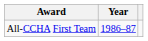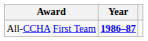(118, 28) normal -> (118, 28) bold
